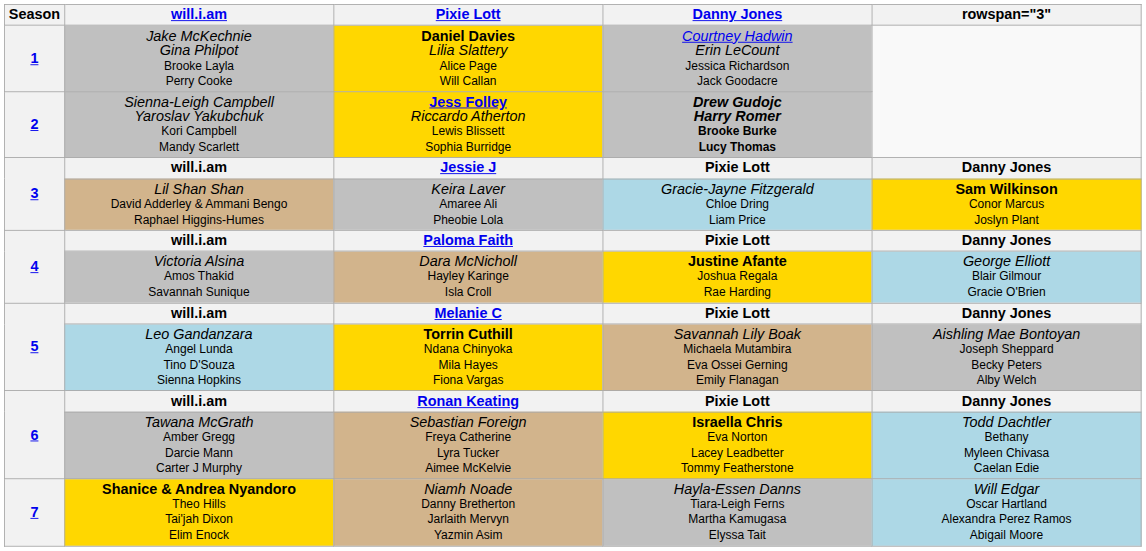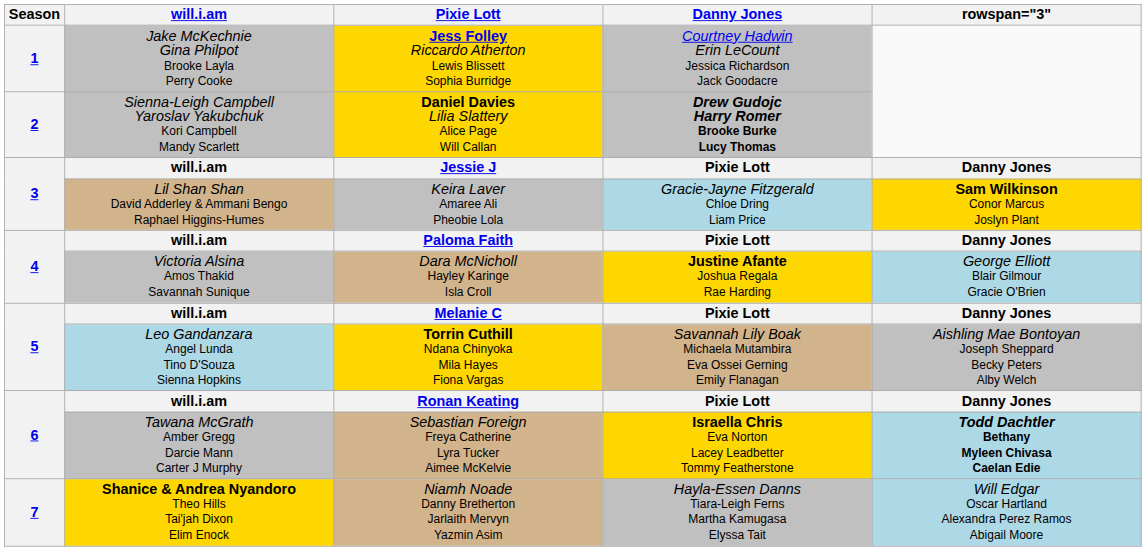(468, 58) Daniel Davies Lilia Slattery Alice Page Will Callan -> (468, 58) Jess Folley Riccardo Atherton Lewis Blissett Sophia Burridge
(468, 124) Jess Folley Riccardo Atherton Lewis Blissett Sophia Burridge -> (468, 124) Daniel Davies Lilia Slattery Alice Page Will Callan
(1007, 444) normal -> (1007, 444) bold
